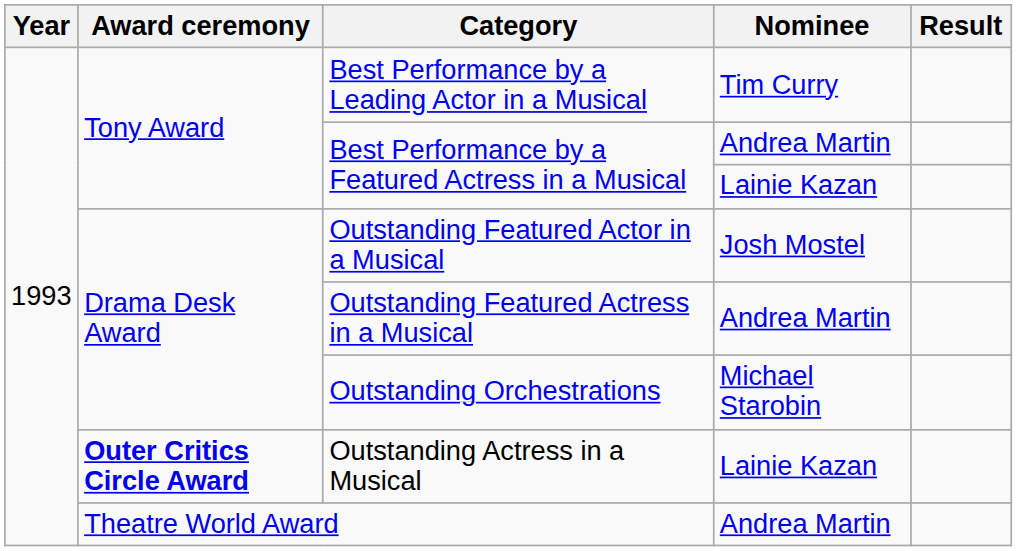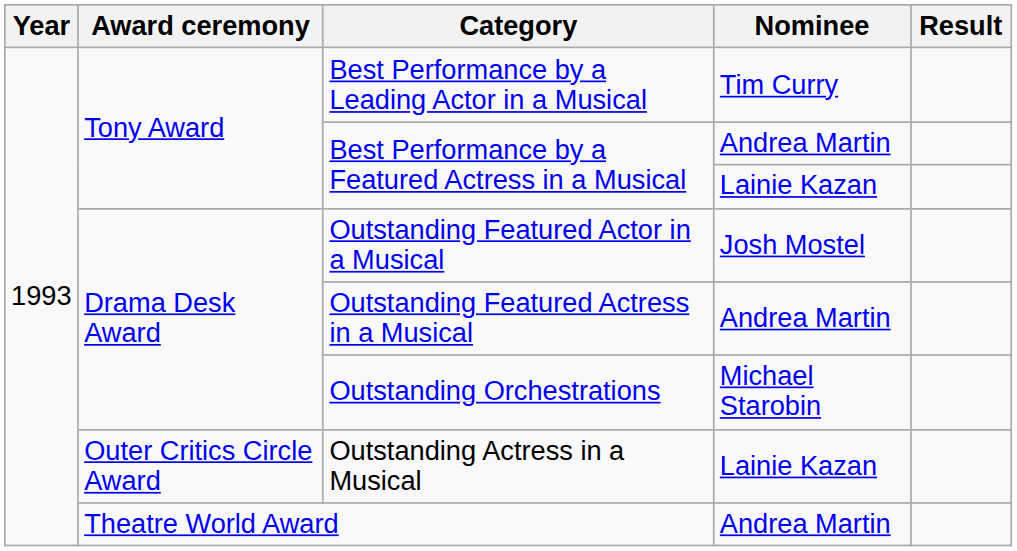(167, 465) bold -> (198, 465) normal
